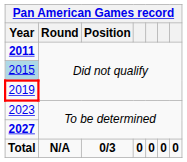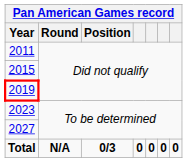(22, 51) bold -> (22, 51) normal
(22, 70) lightblue background -> (22, 70) no background
(22, 129) bold -> (22, 129) normal
